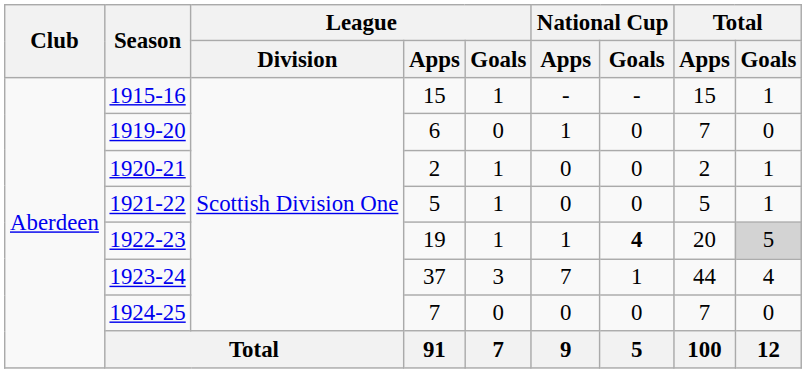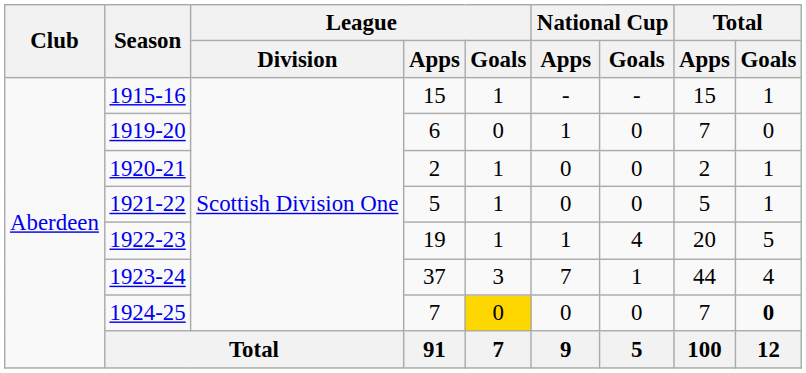(637, 240) bold -> (637, 240) normal
(768, 240) lightgrey background -> (768, 240) no background
(498, 312) no background -> (498, 312) gold background
(768, 312) normal -> (768, 312) bold
